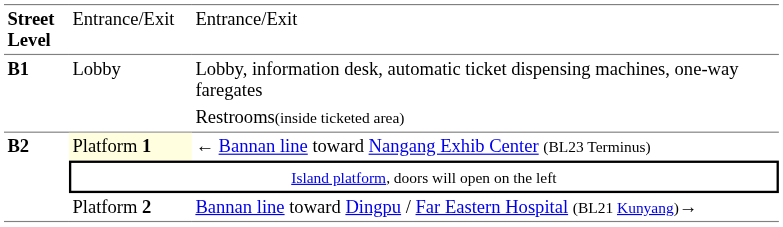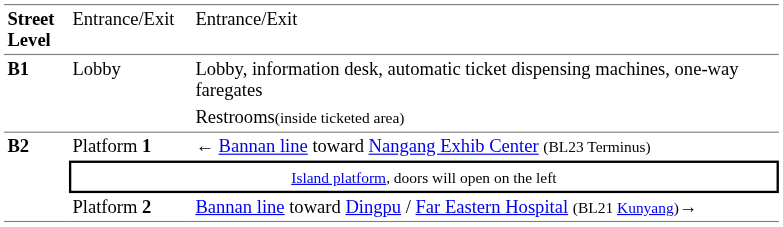(112, 146) lightyellow background -> (112, 146) no background
